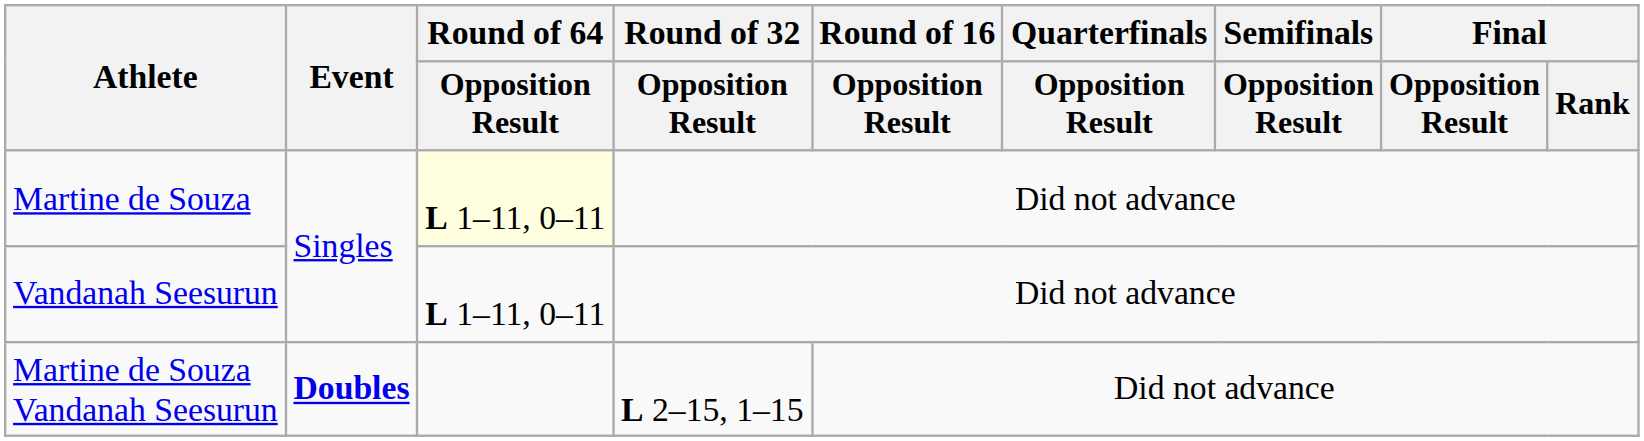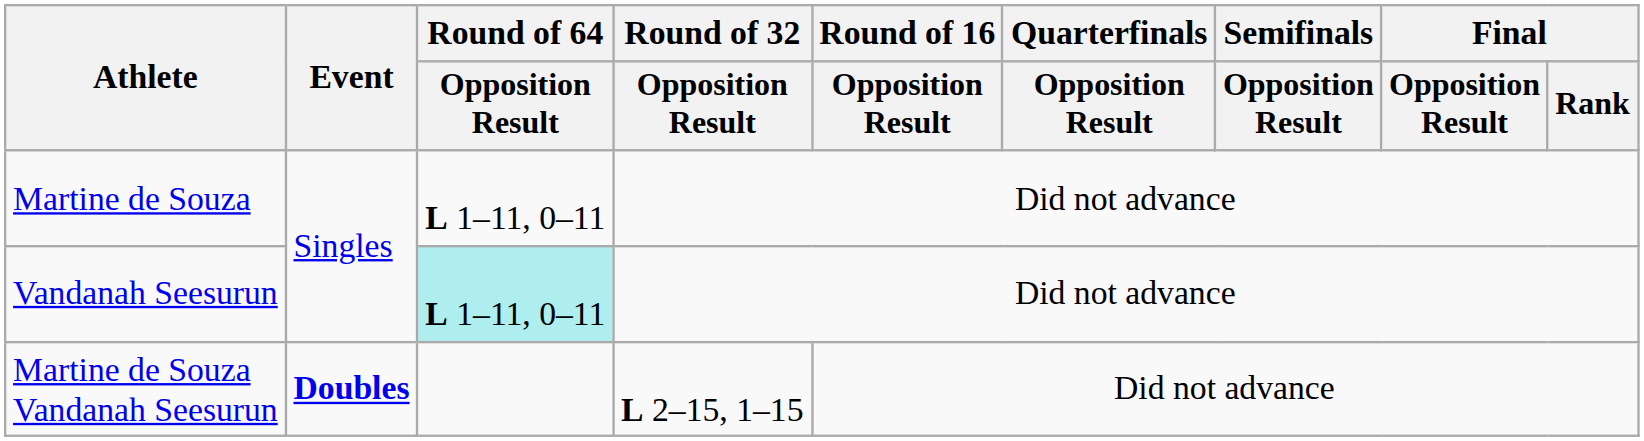(515, 218) lightyellow background -> (515, 218) no background
(515, 313) no background -> (515, 313) paleturquoise background
